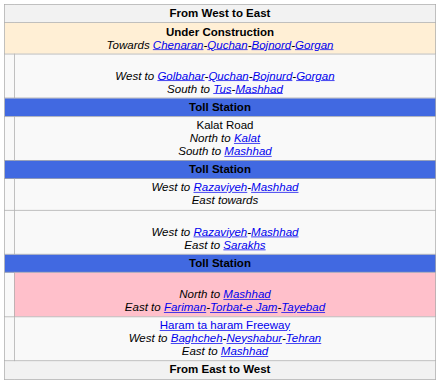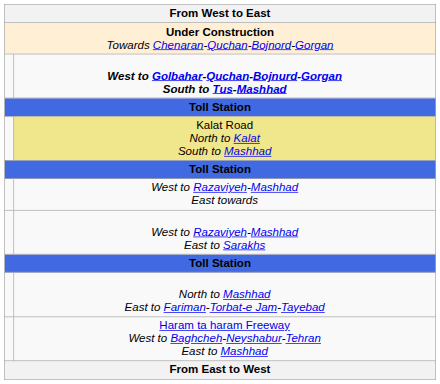(225, 82) normal -> (225, 82) bold
(225, 138) no background -> (225, 138) khaki background
(225, 301) pink background -> (225, 301) no background
